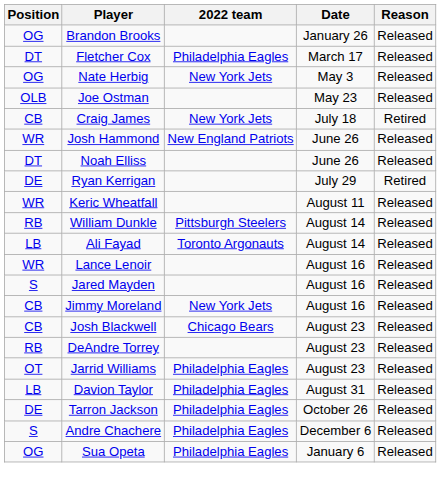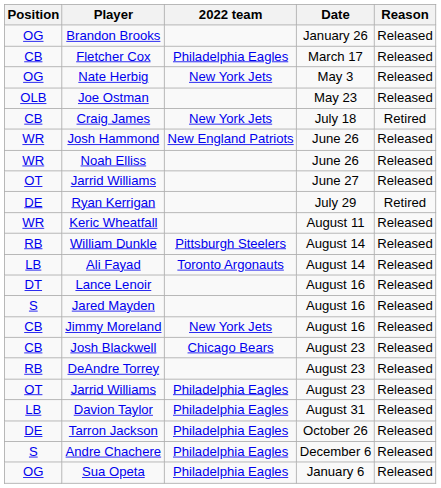(33, 56) DT -> (33, 56) CB
(33, 160) DT -> (33, 160) WR
+ row: (113, 181)
(33, 264) WR -> (33, 285) DT
